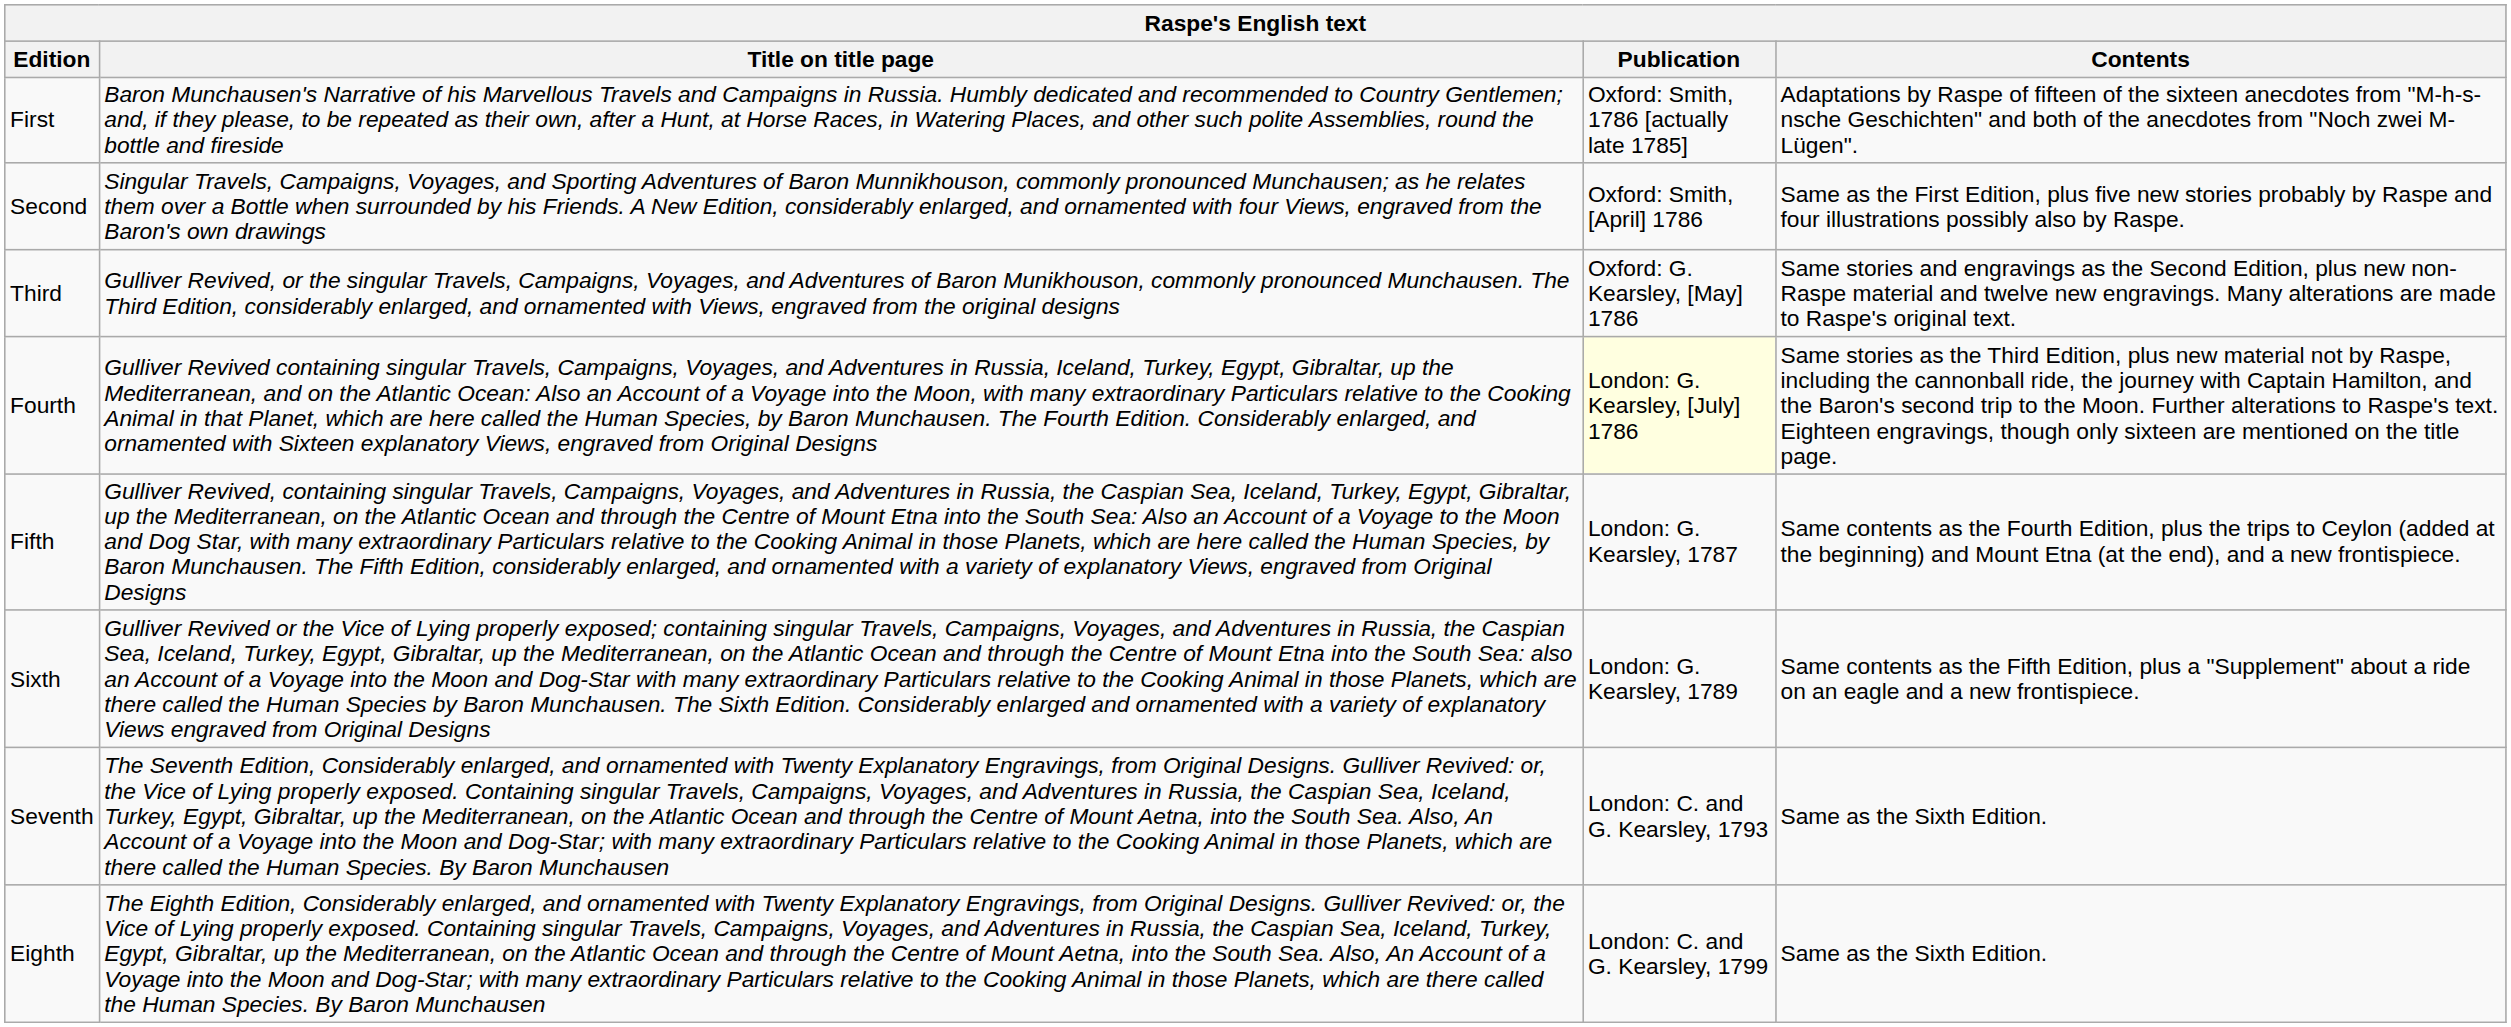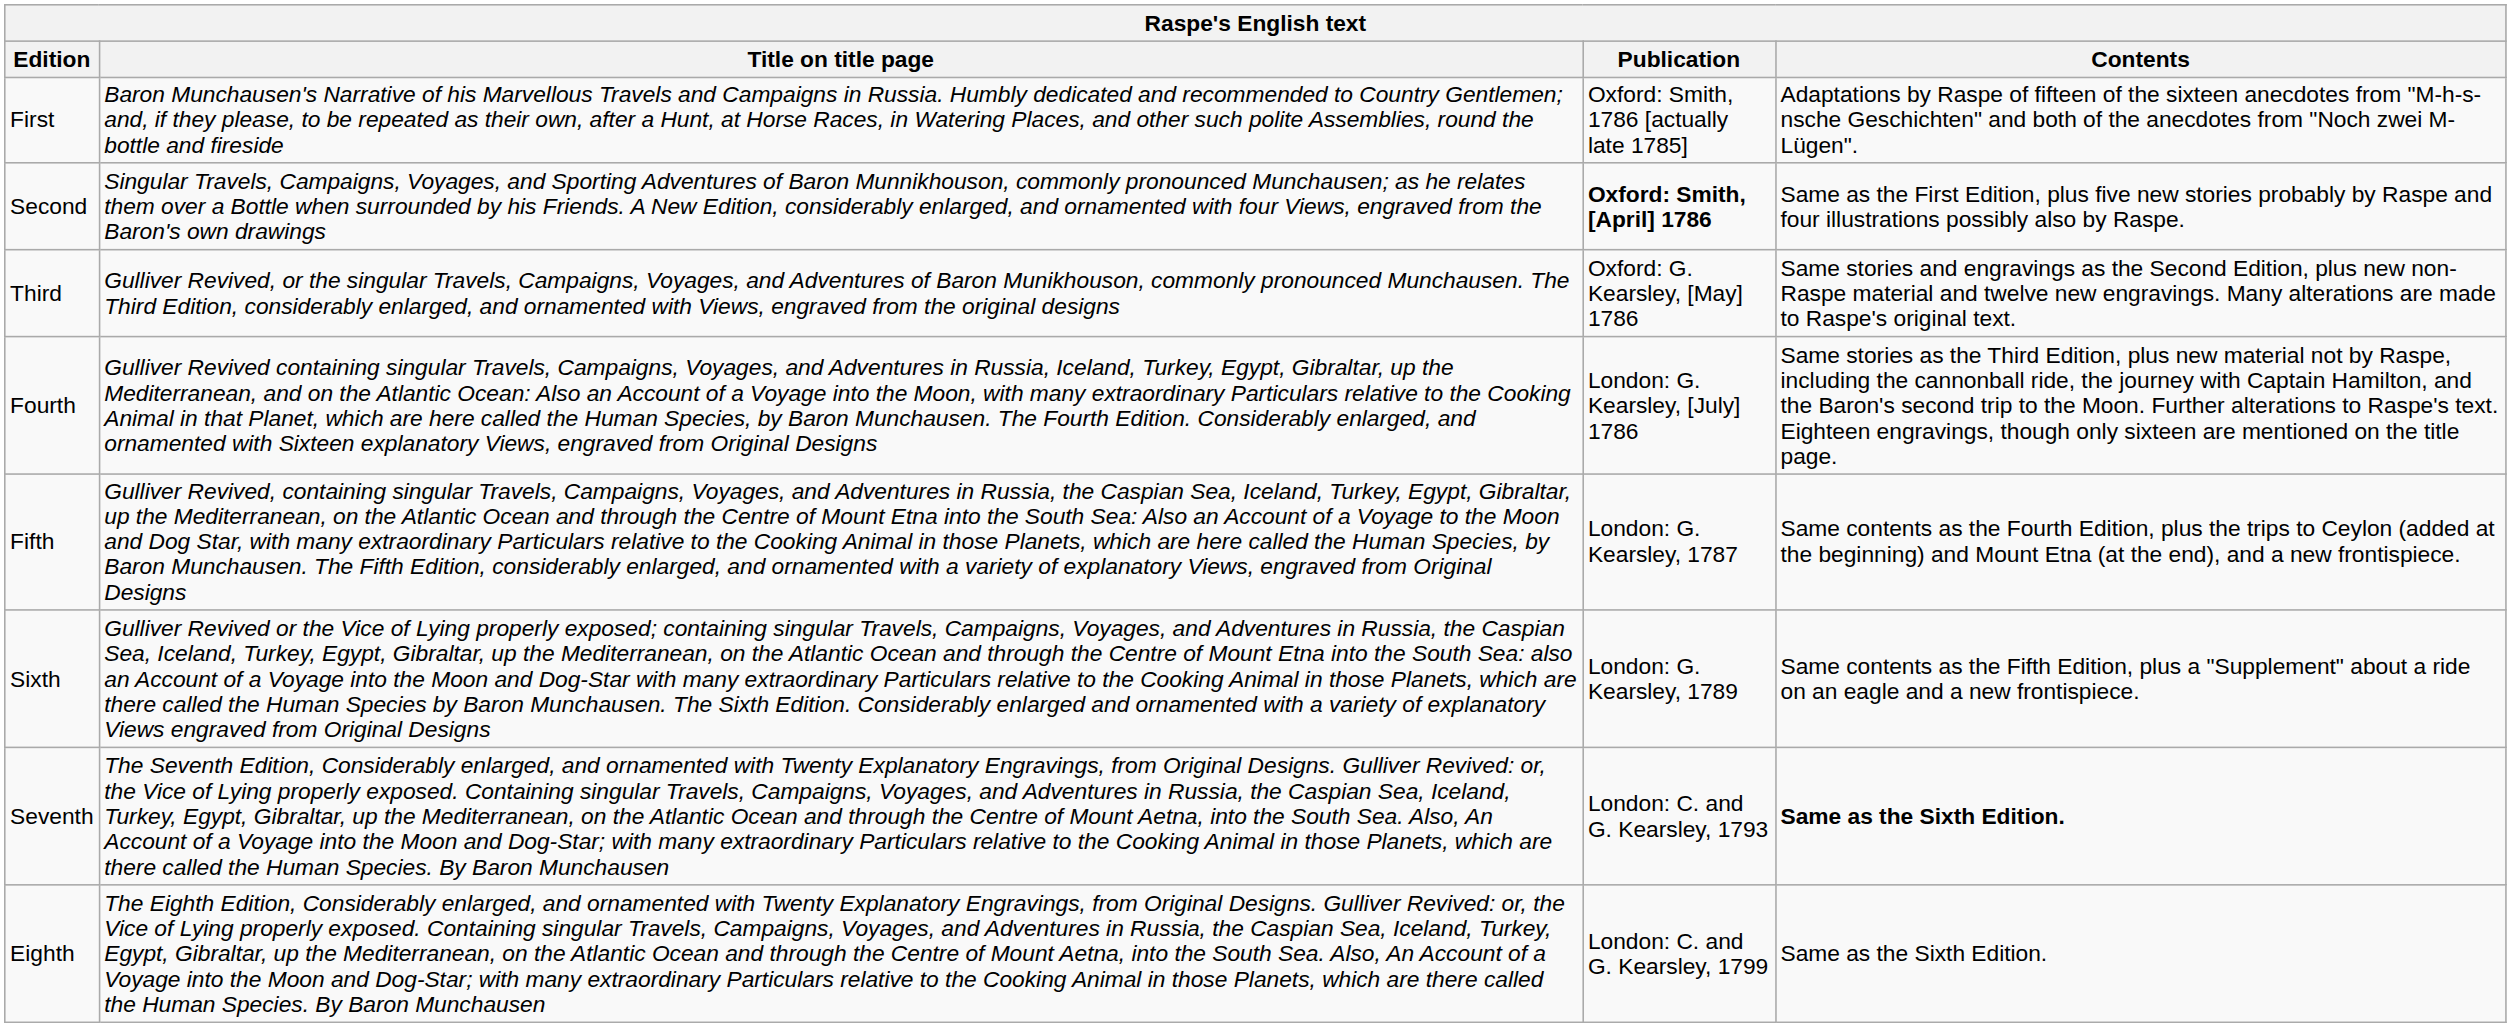(1661, 207) normal -> (1667, 207) bold
(1664, 405) lightyellow background -> (1664, 405) no background
(1914, 816) normal -> (1923, 816) bold
